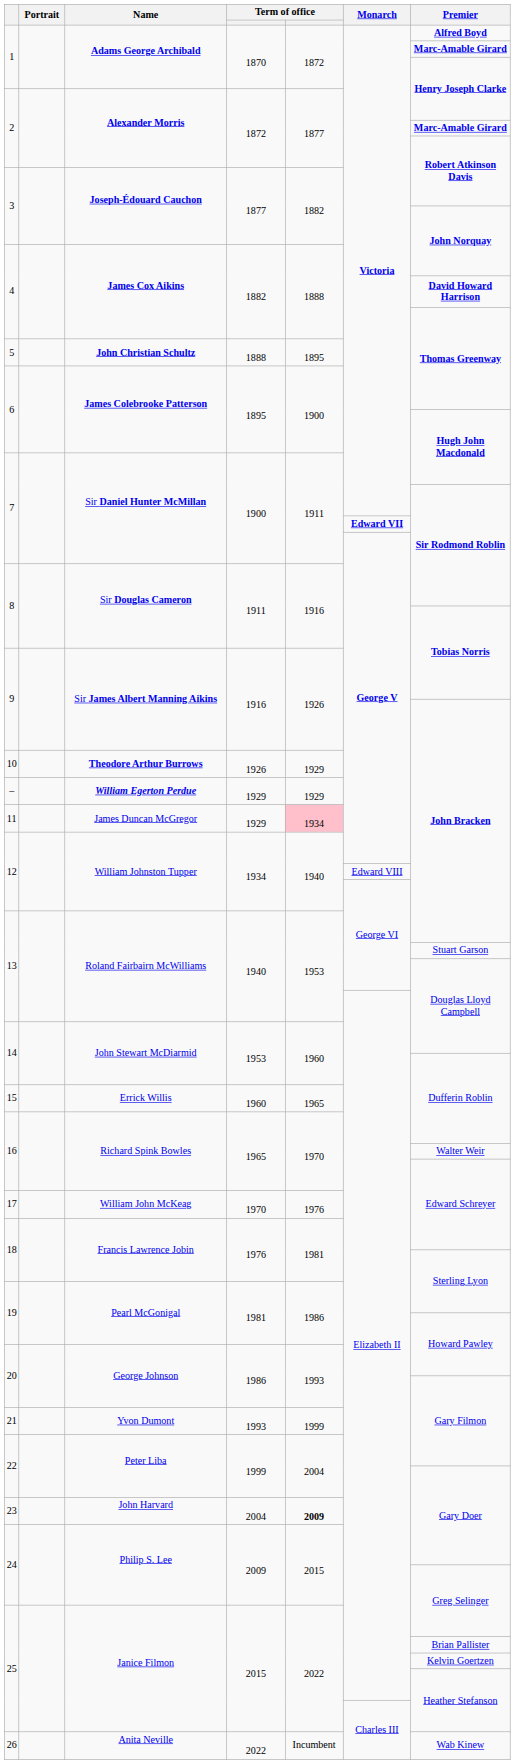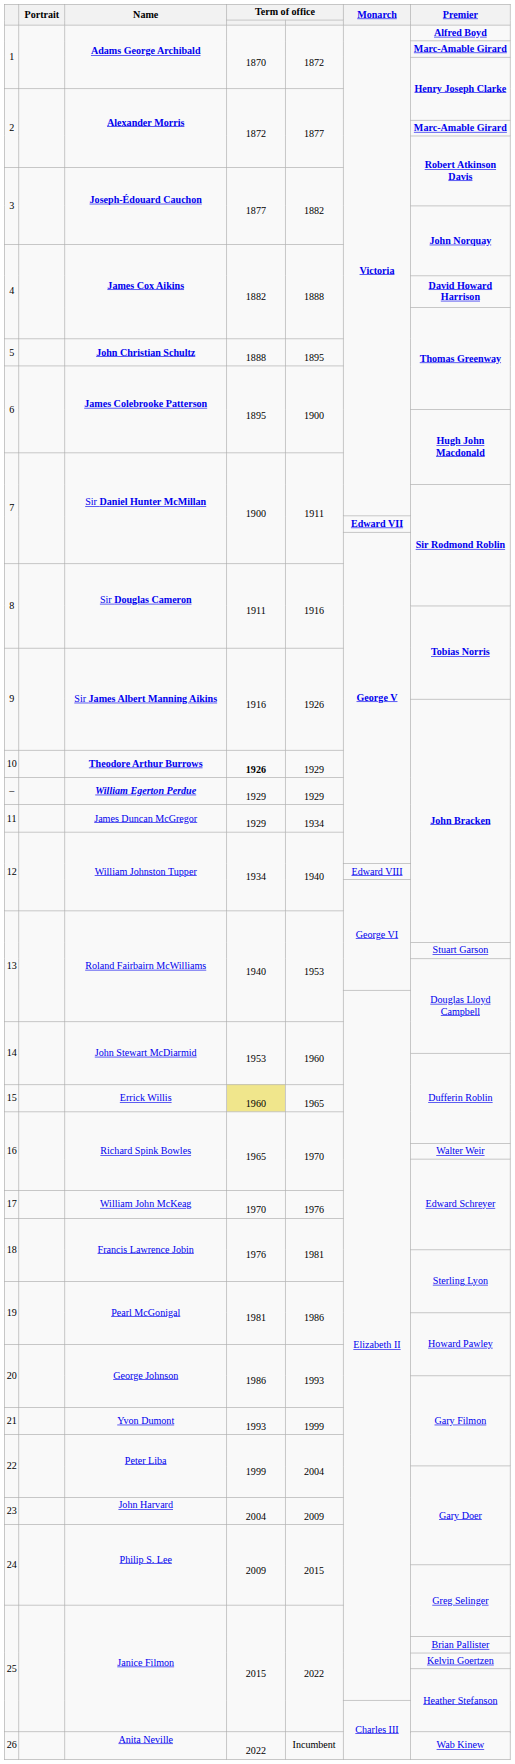(256, 769) normal -> (256, 769) bold
(314, 824) pink background -> (314, 824) no background
(256, 1103) no background -> (256, 1103) khaki background
(314, 1516) bold -> (314, 1516) normal
